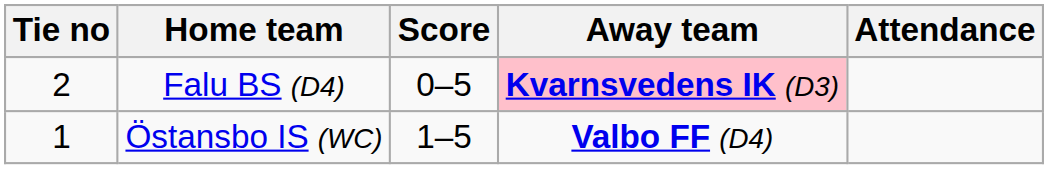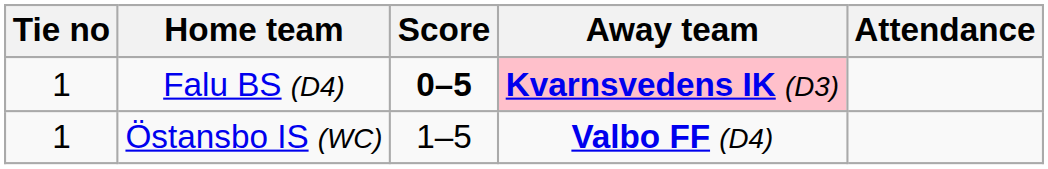(61, 83) 2 -> (61, 83) 1
(444, 83) normal -> (444, 83) bold
